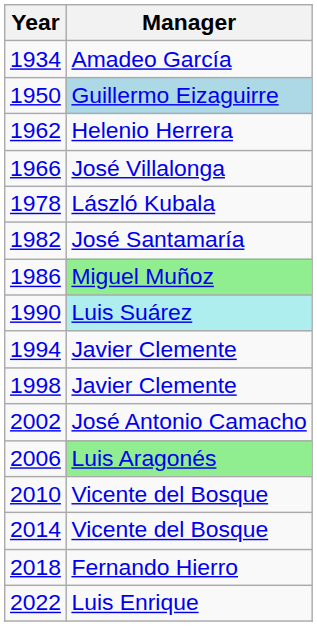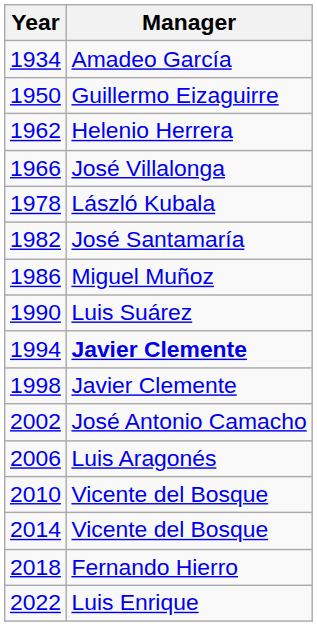(175, 95) lightblue background -> (175, 95) no background
(143, 276) lightgreen background -> (143, 276) no background
(132, 312) paleturquoise background -> (132, 312) no background
(154, 349) normal -> (159, 349) bold
(144, 458) lightgreen background -> (144, 458) no background
